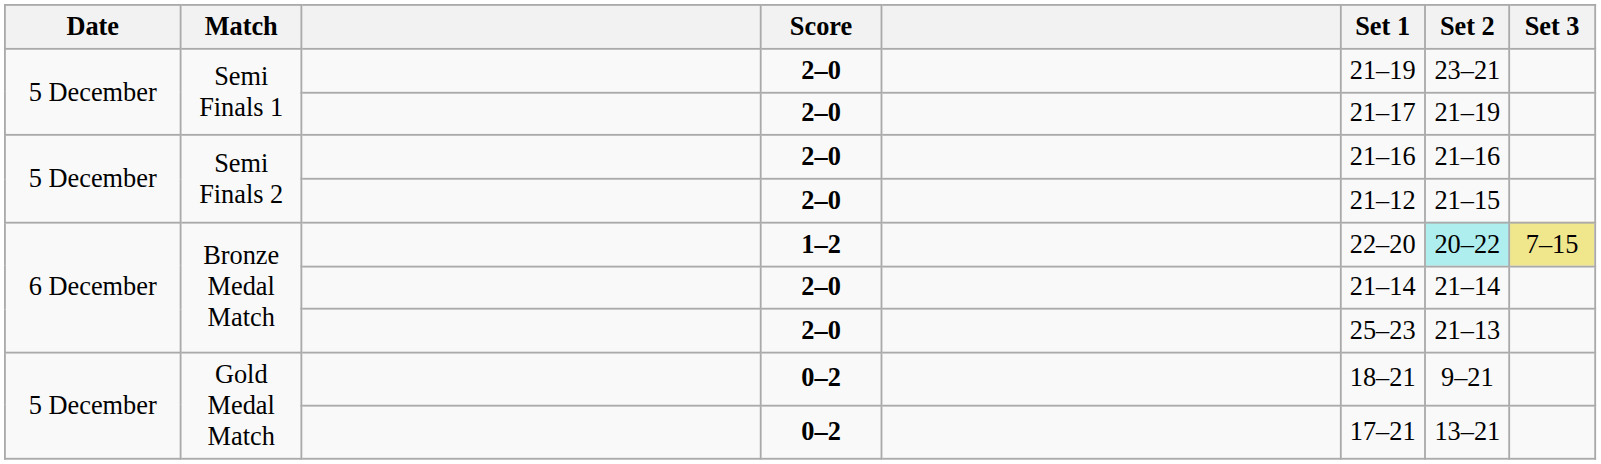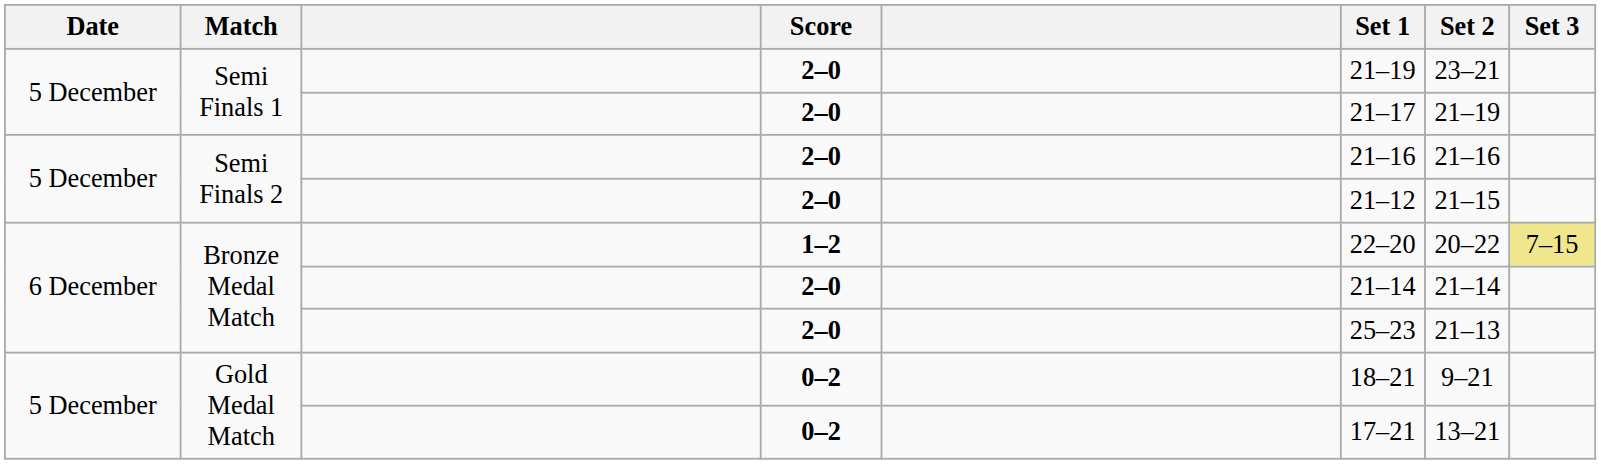(1467, 243) paleturquoise background -> (1467, 243) no background
